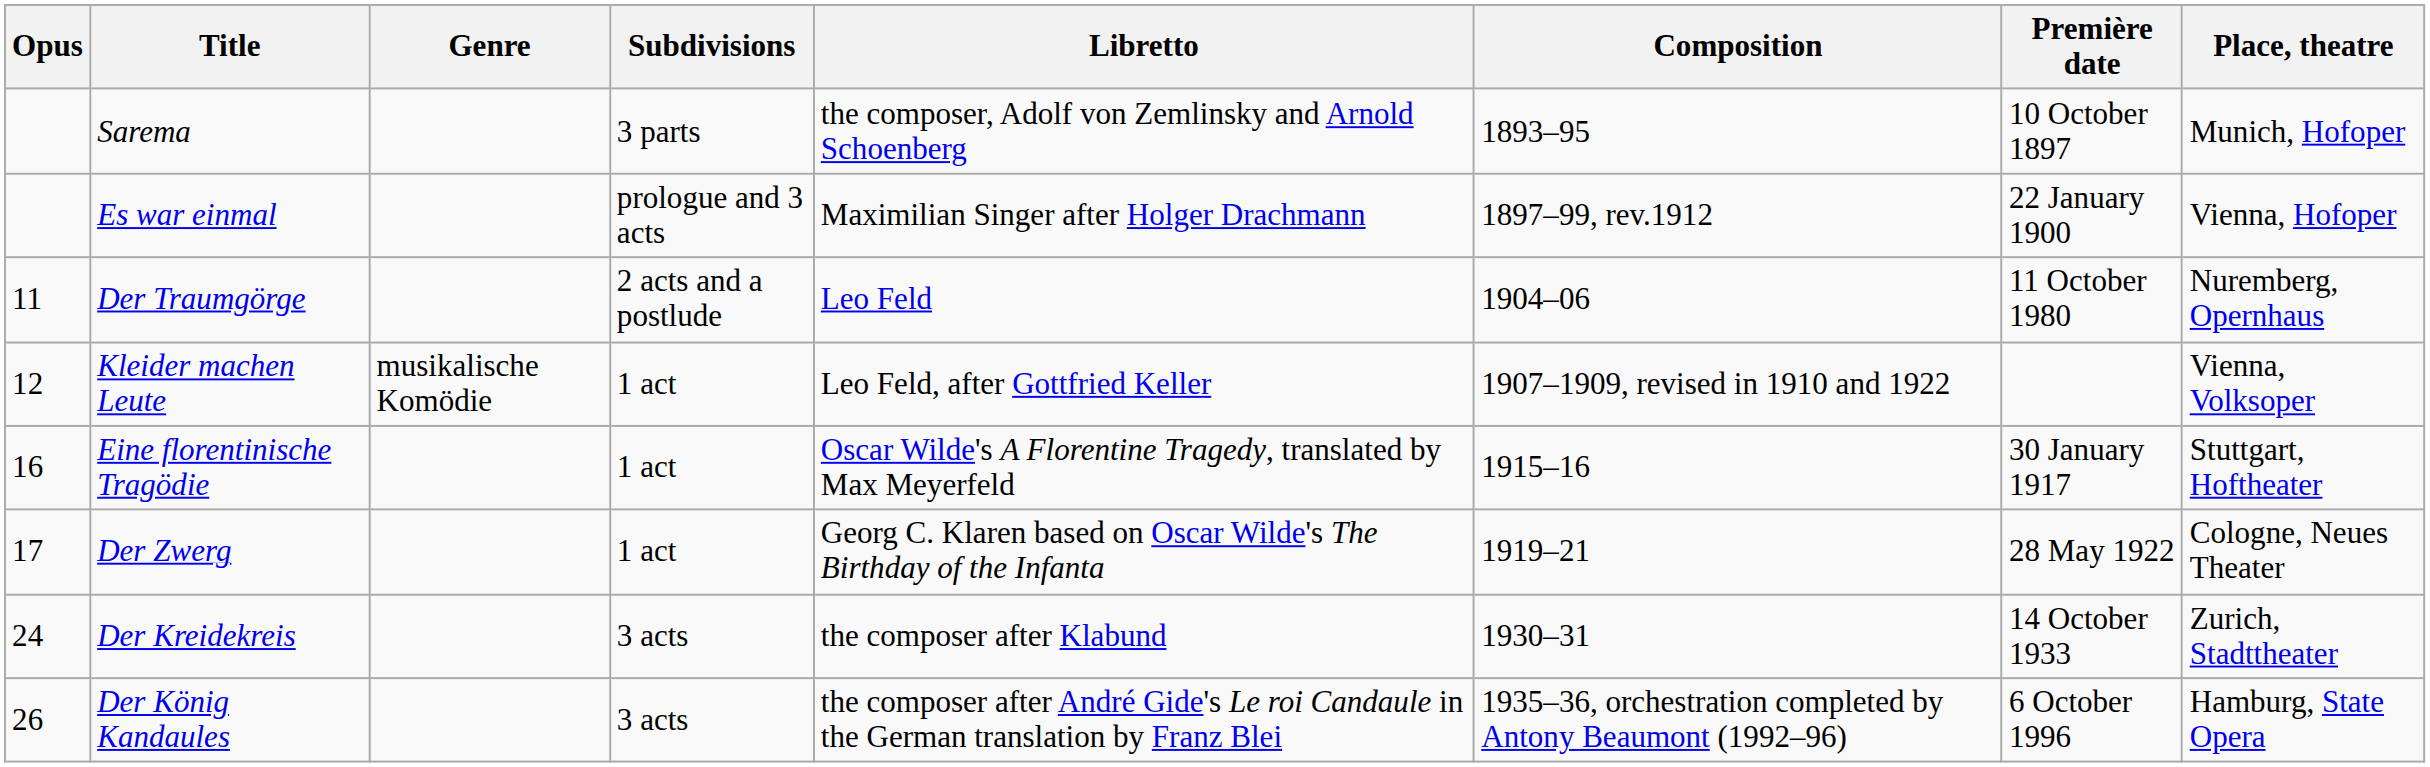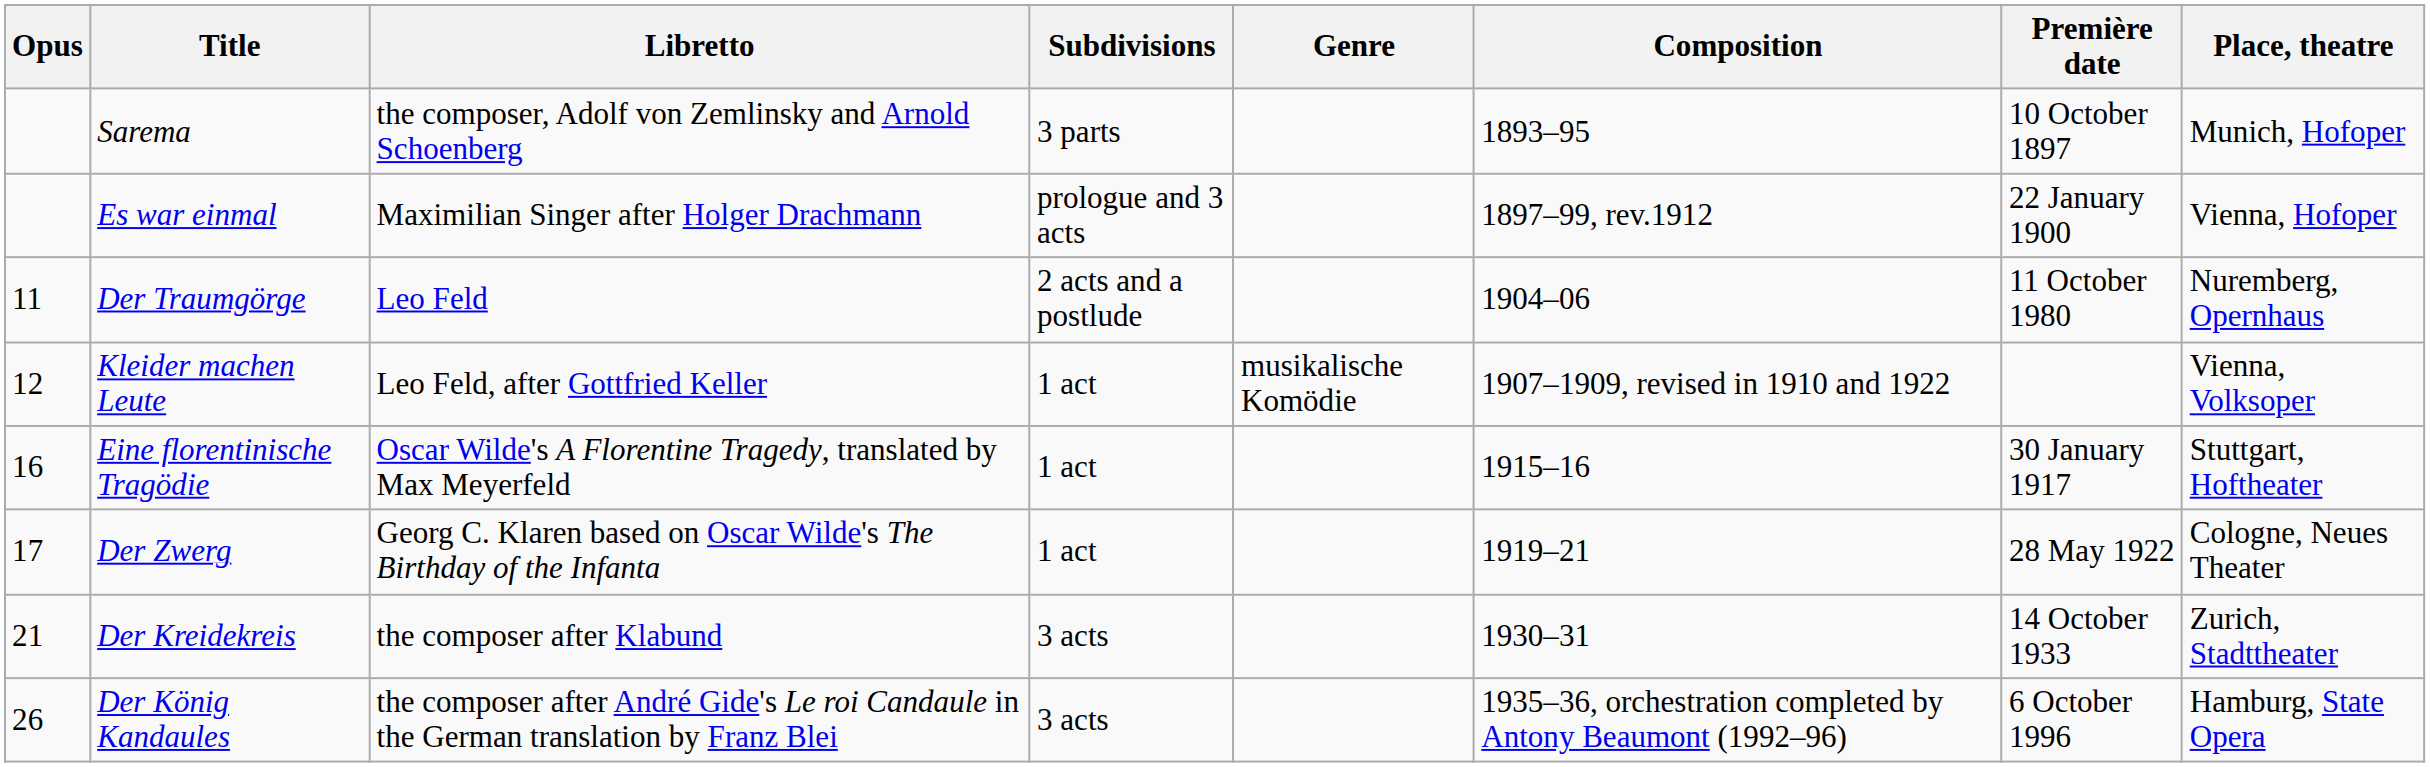columns swapped: (490, 46) <-> (1144, 46)
(28, 635) 24 -> (28, 635) 21
